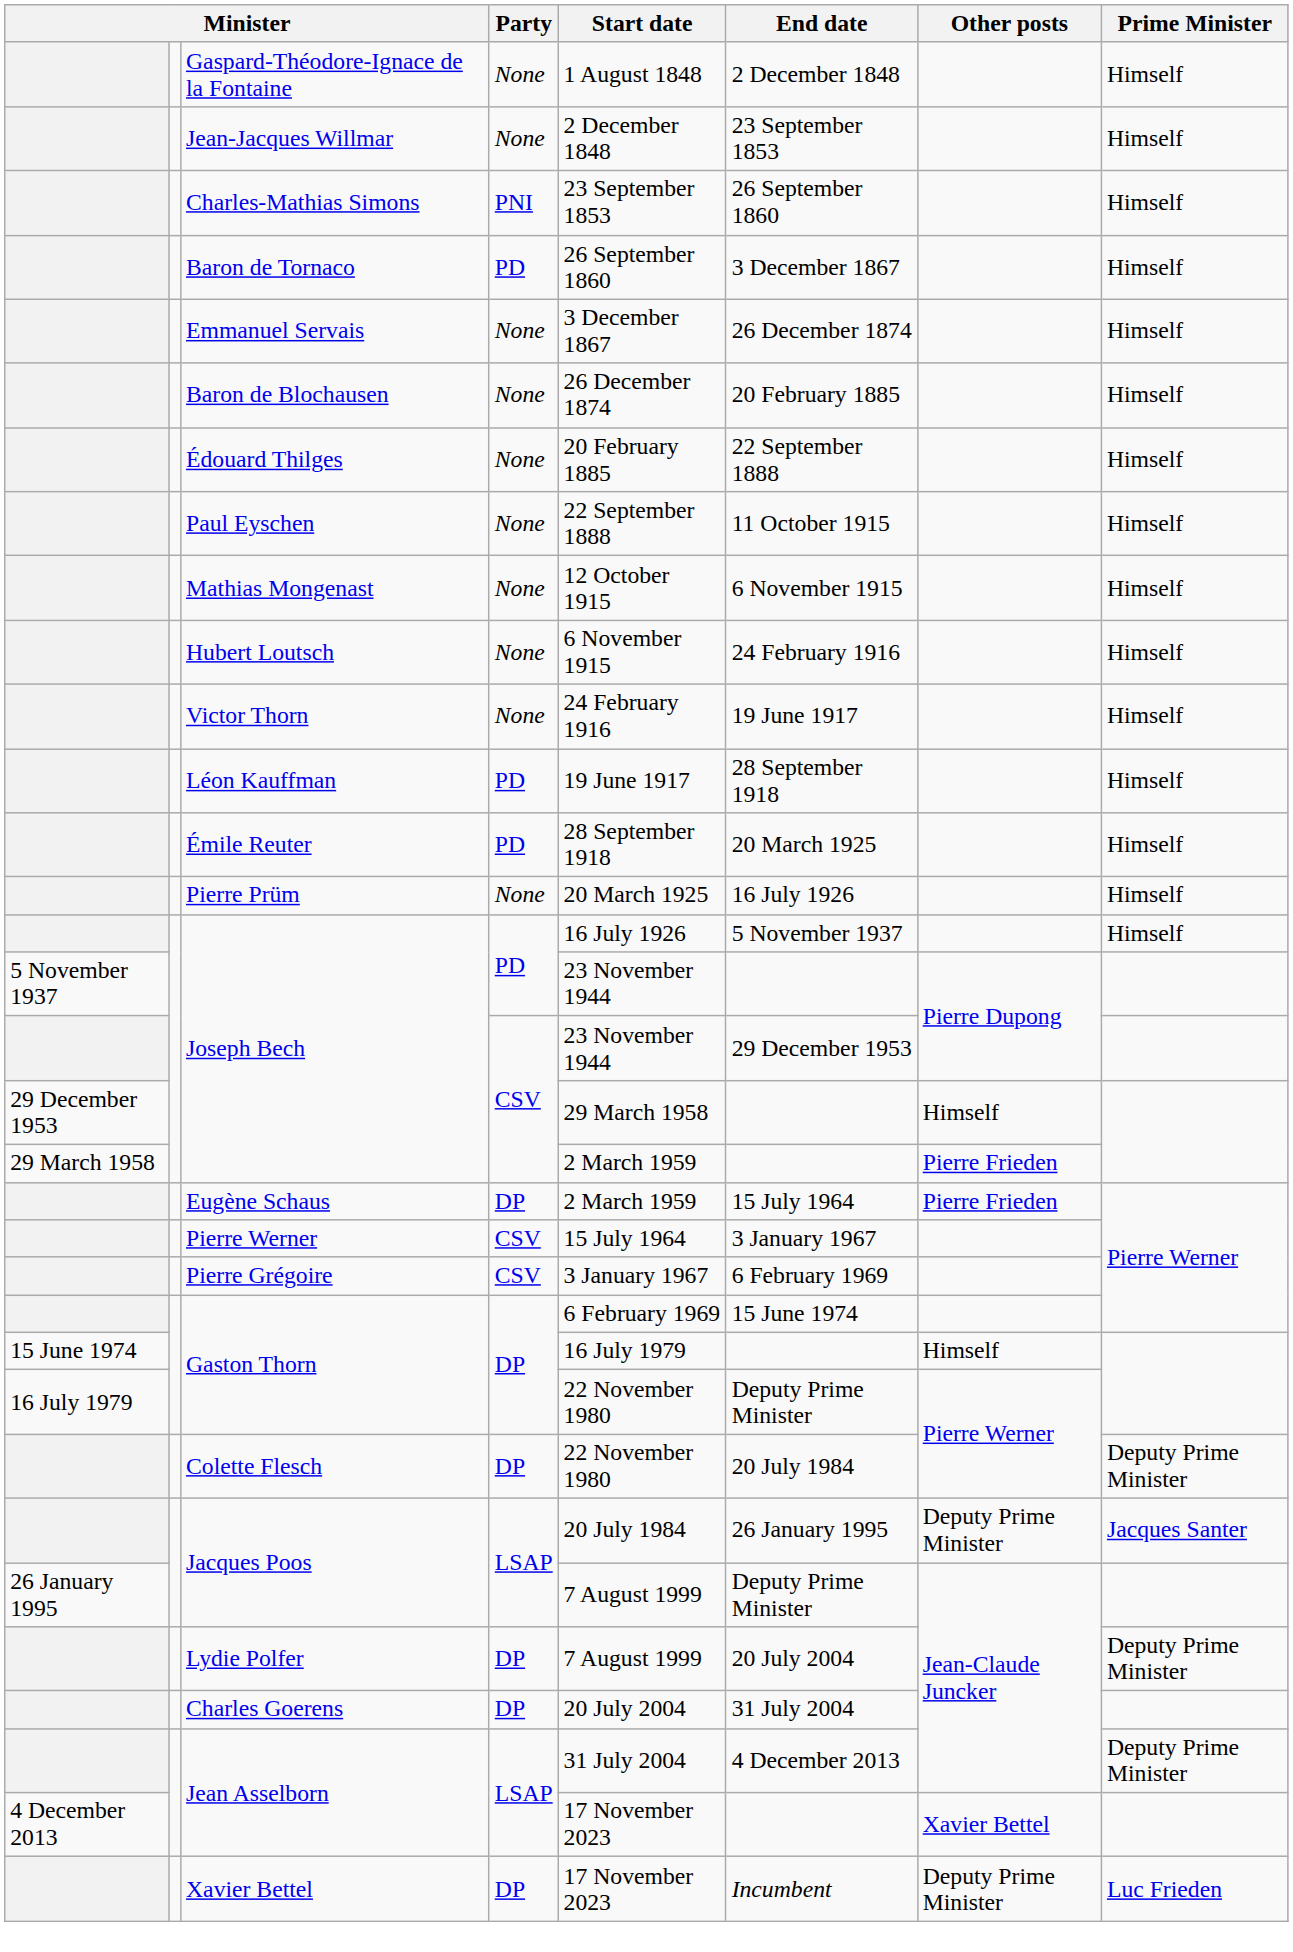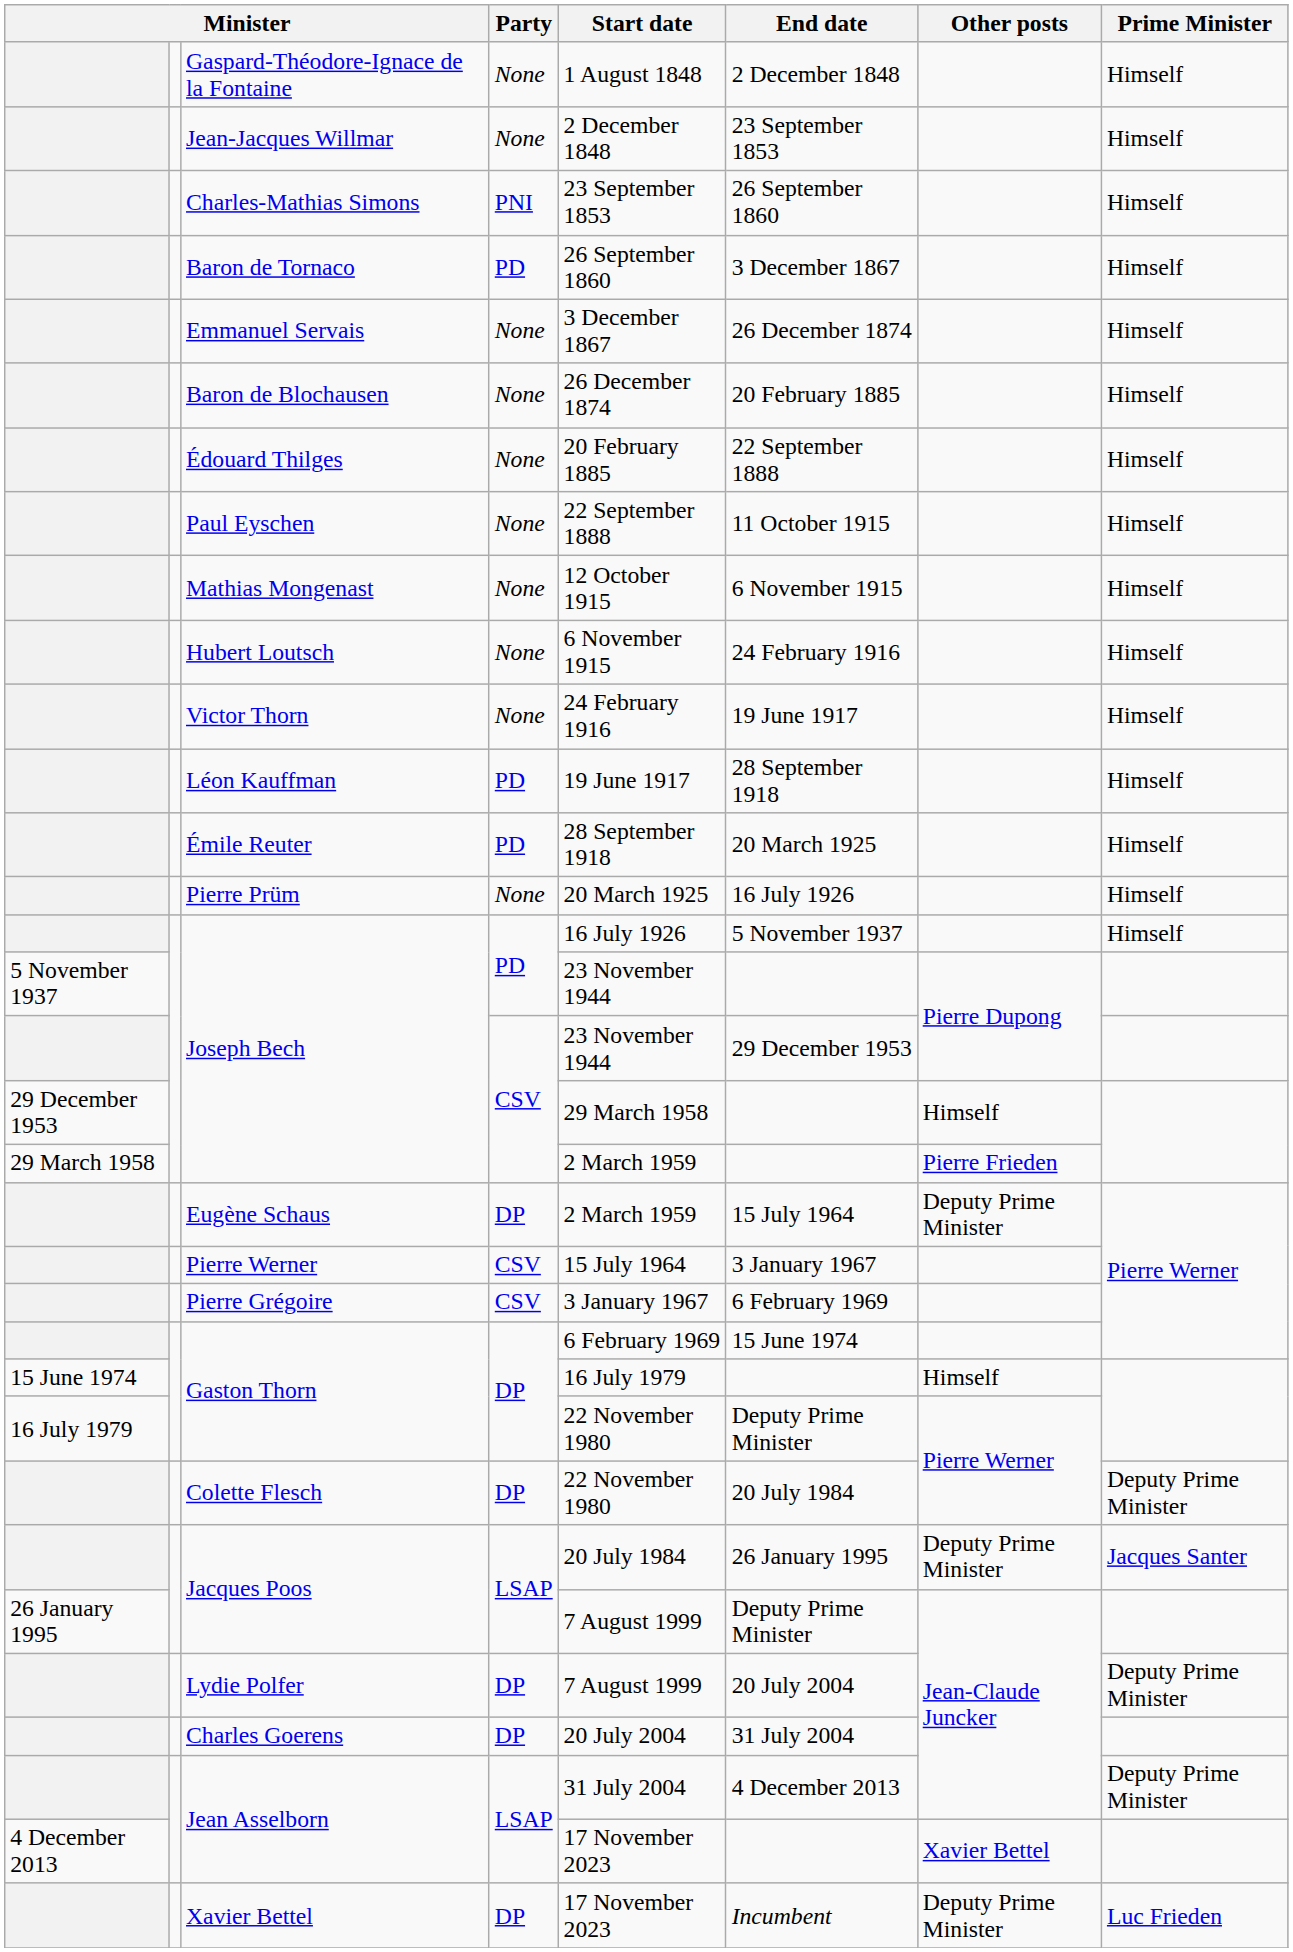(990, 1200) Pierre Frieden -> (989, 1213) Deputy Prime Minister
